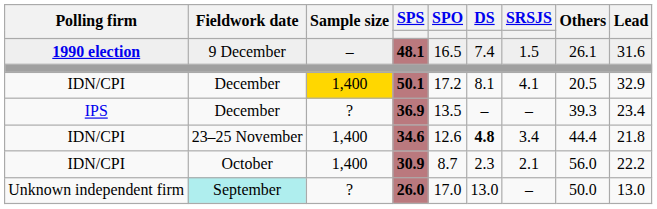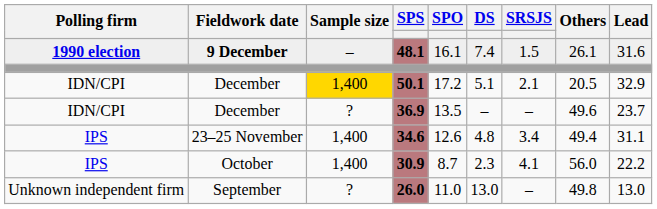(247, 51) normal -> (247, 51) bold
(448, 51) 16.5 -> (448, 51) 16.1
(484, 84) 8.1 -> (484, 84) 5.1
(529, 84) 4.1 -> (529, 84) 2.1
(96, 111) IPS -> (96, 111) IDN/CPI
(583, 111) 39.3 -> (583, 111) 49.6
(631, 111) 23.4 -> (631, 111) 23.7
(96, 137) IDN/CPI -> (96, 137) IPS
(484, 137) bold -> (484, 137) normal
(583, 137) 44.4 -> (583, 137) 49.4
(631, 137) 21.8 -> (631, 137) 31.1
(96, 163) IDN/CPI -> (96, 163) IPS
(529, 163) 2.1 -> (529, 163) 4.1
(247, 189) paleturquoise background -> (247, 189) no background
(448, 189) 17.0 -> (448, 189) 11.0
(583, 189) 50.0 -> (583, 189) 49.8
